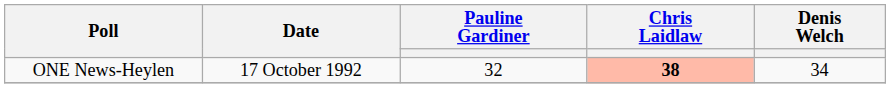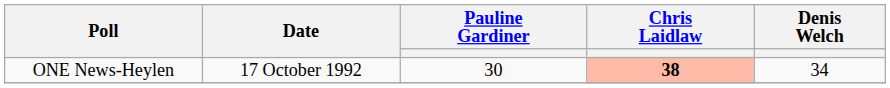(493, 70) 32 -> (493, 70) 30
